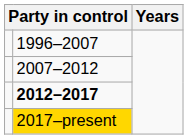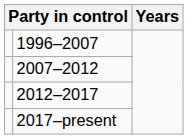(57, 95) bold -> (57, 95) normal
(66, 120) gold background -> (66, 120) no background
